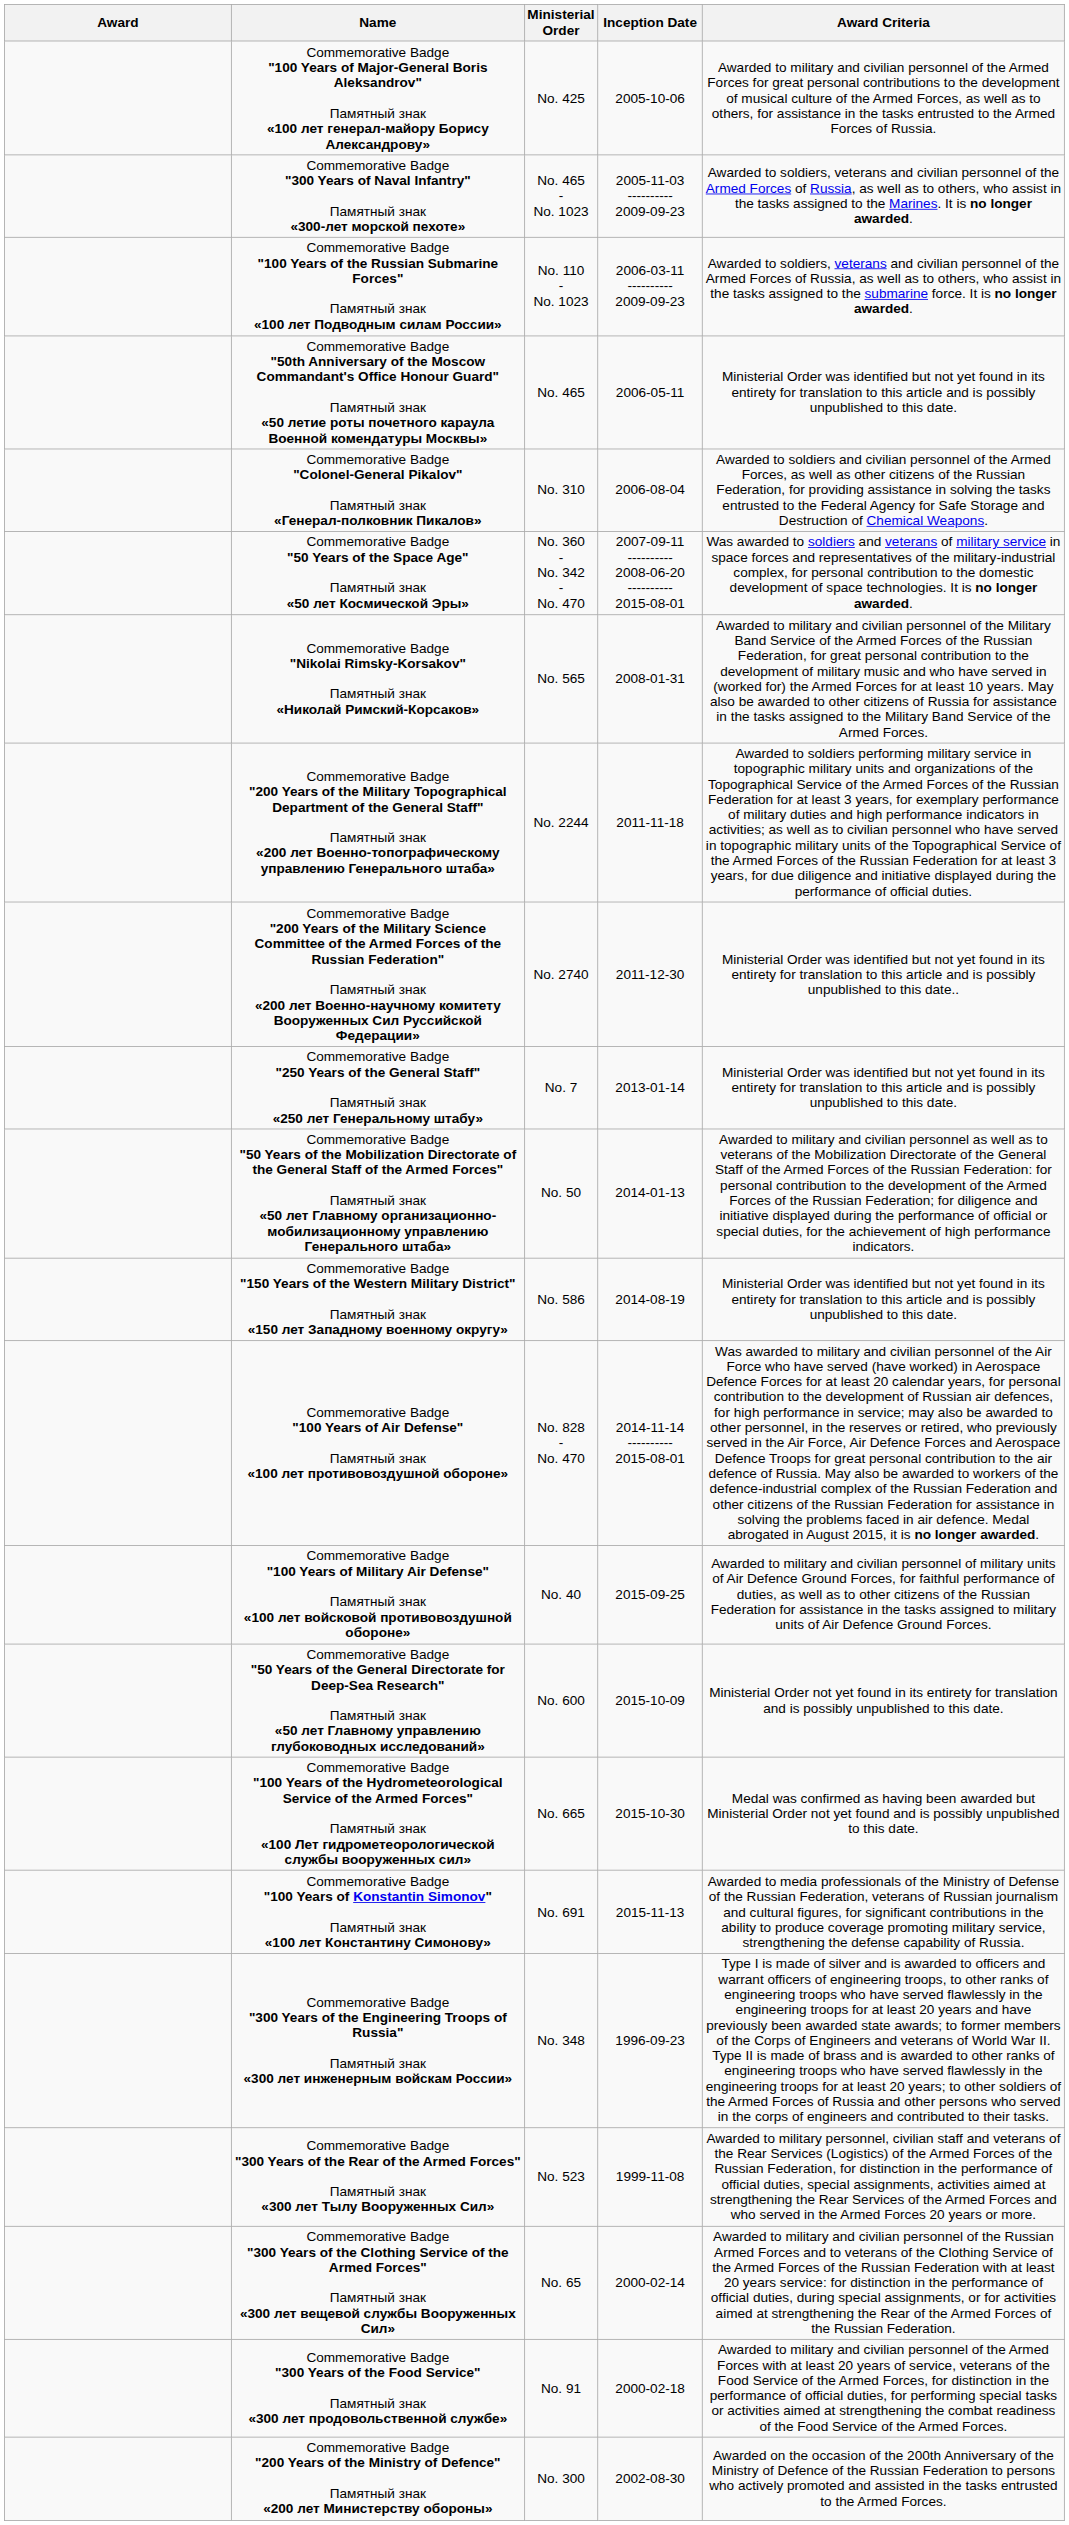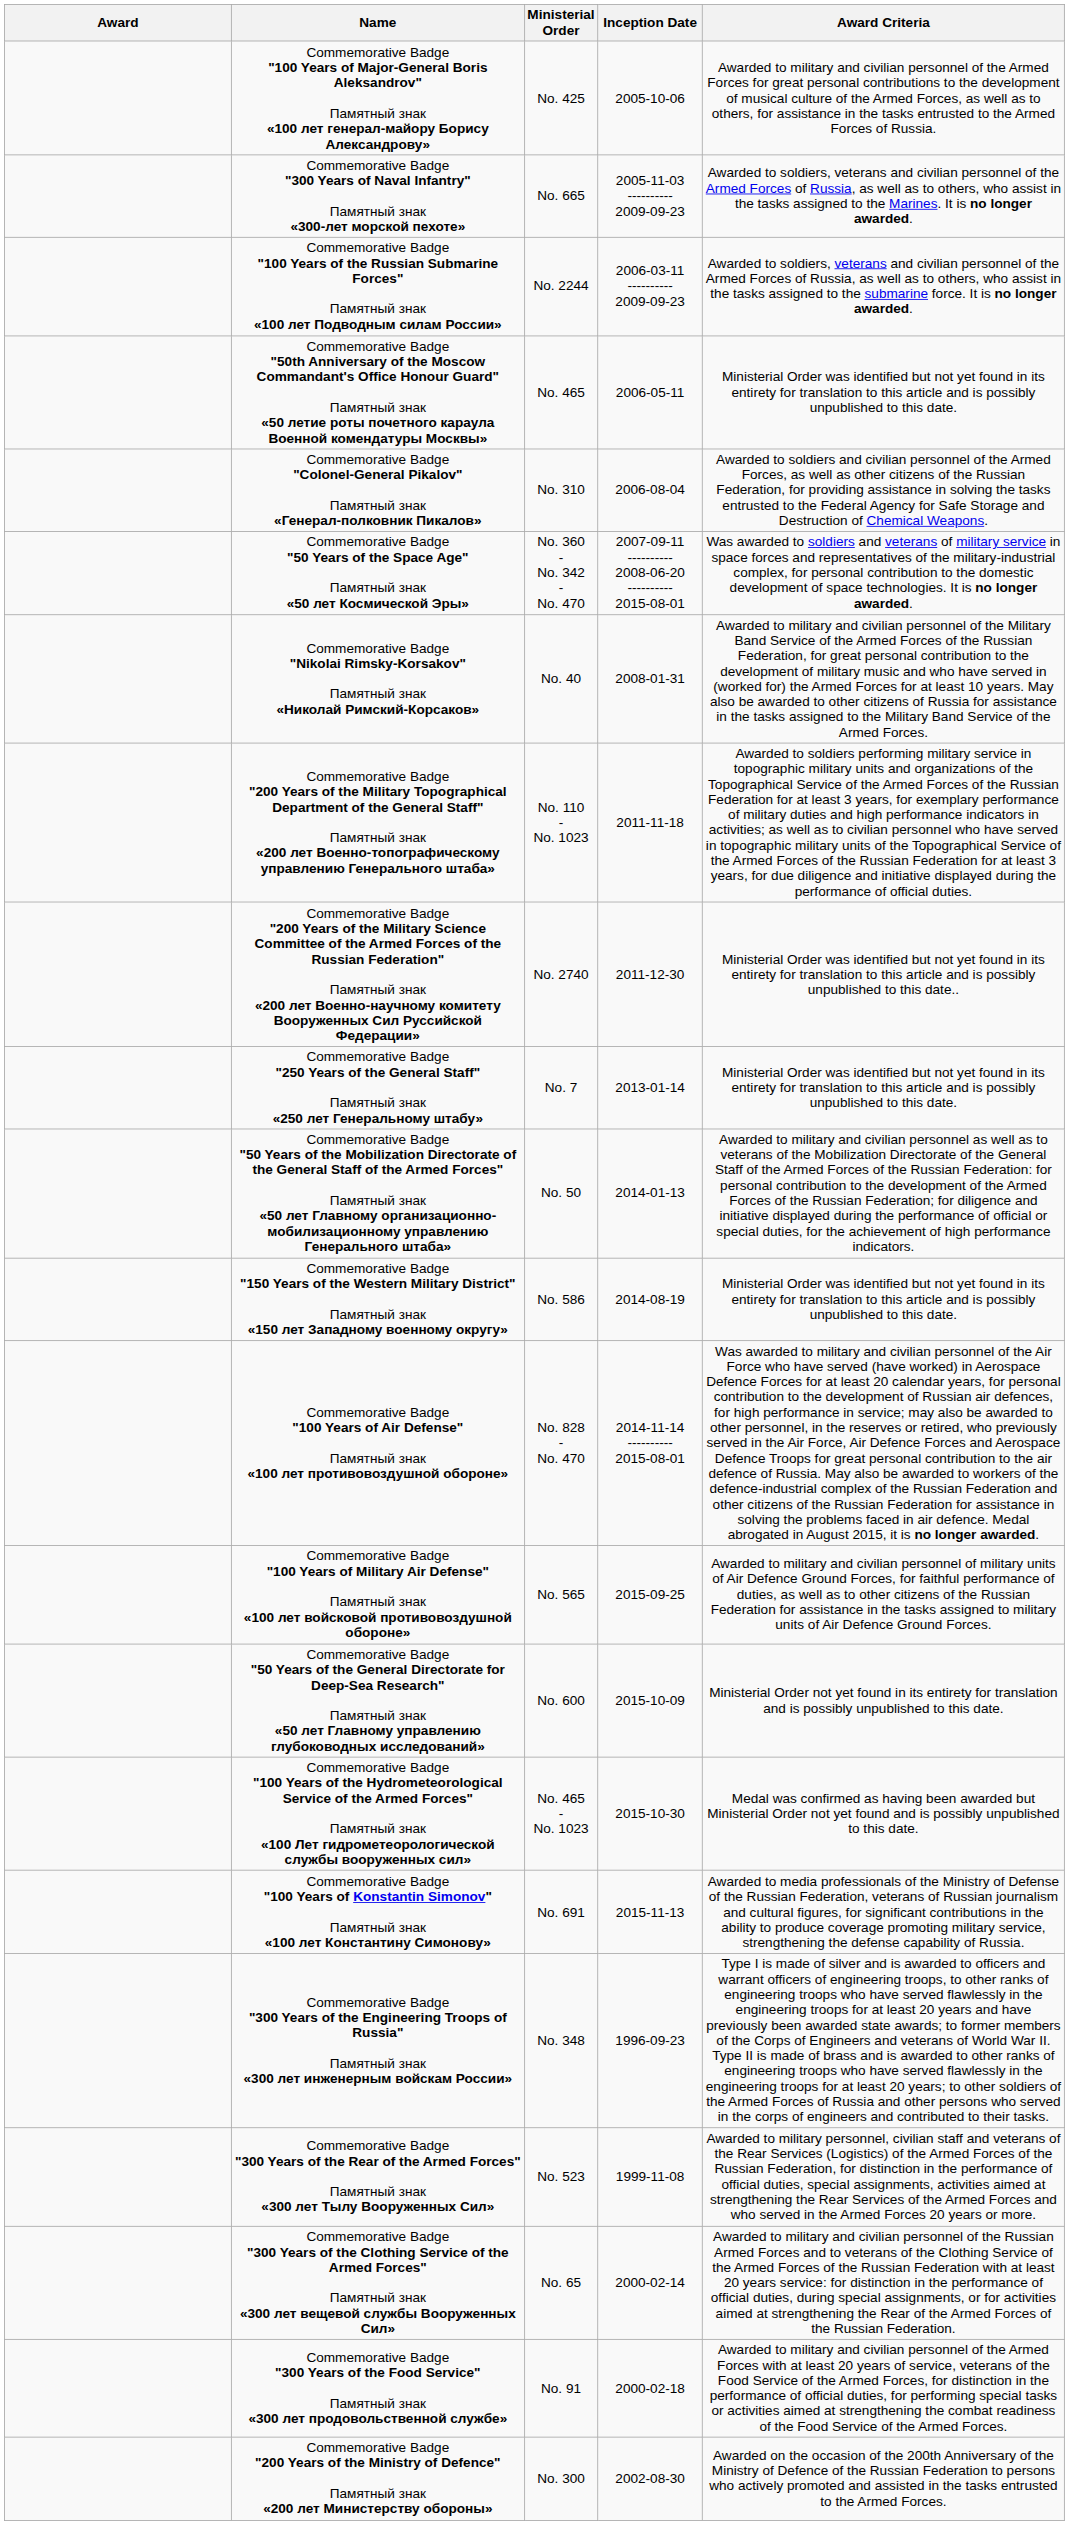(561, 196) No. 465 - No. 1023 -> (561, 196) No. 665
(561, 286) No. 110 - No. 1023 -> (561, 286) No. 2244
(561, 678) No. 565 -> (561, 678) No. 40
(561, 822) No. 2244 -> (561, 822) No. 110 - No. 1023
(561, 1594) No. 40 -> (561, 1594) No. 565
(561, 1813) No. 665 -> (561, 1813) No. 465 - No. 1023
